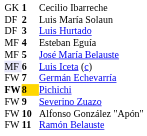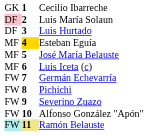(11, 19) no background -> (11, 19) pink background
(24, 43) no background -> (24, 43) gold background
(12, 66) lavender background -> (12, 66) no background
(13, 90) bold -> (12, 90) normal
(24, 90) gold background -> (24, 90) no background
(12, 125) no background -> (12, 125) paleturquoise background
(26, 125) no background -> (26, 125) khaki background
